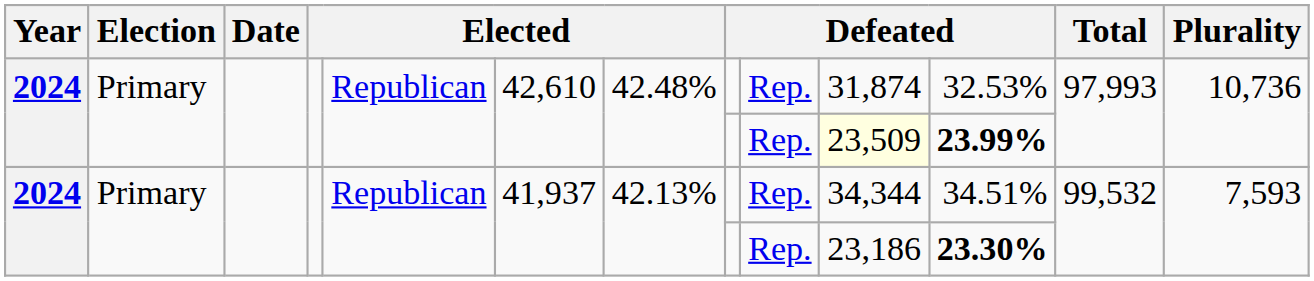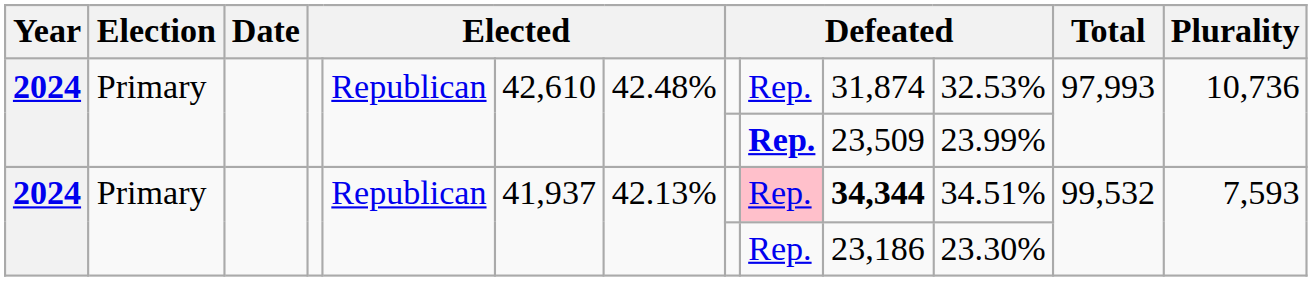(780, 139) normal -> (782, 139) bold
(874, 139) lightyellow background -> (878, 139) no background
(992, 139) bold -> (993, 139) normal
(780, 193) no background -> (780, 193) pink background
(874, 193) normal -> (878, 193) bold
(992, 247) bold -> (993, 247) normal
